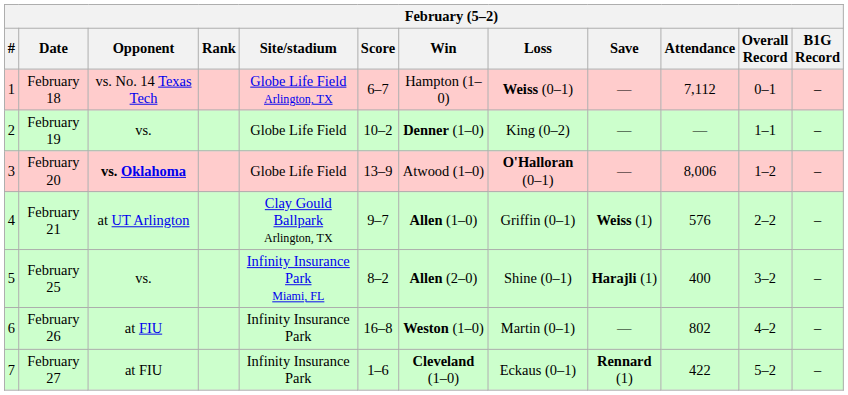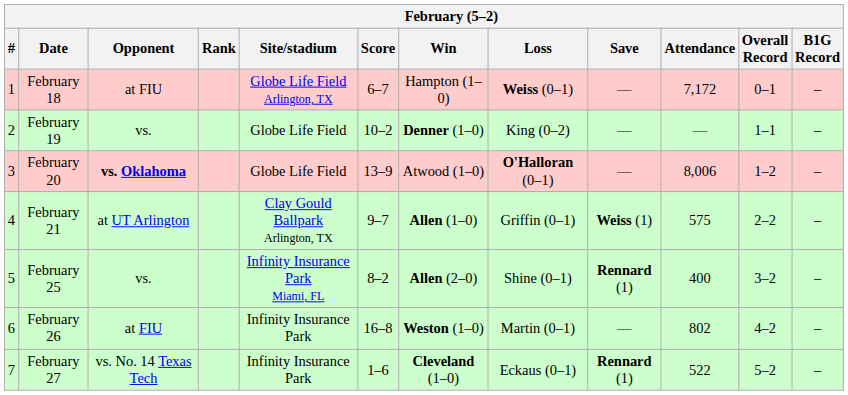(144, 89) vs. No. 14 Texas Tech -> (144, 89) at FIU
(700, 89) 7,112 -> (700, 89) 7,172
(700, 220) 576 -> (700, 220) 575
(624, 278) Harajli (1) -> (624, 278) Rennard (1)
(144, 369) at FIU -> (144, 369) vs. No. 14 Texas Tech
(700, 369) 422 -> (700, 369) 522
